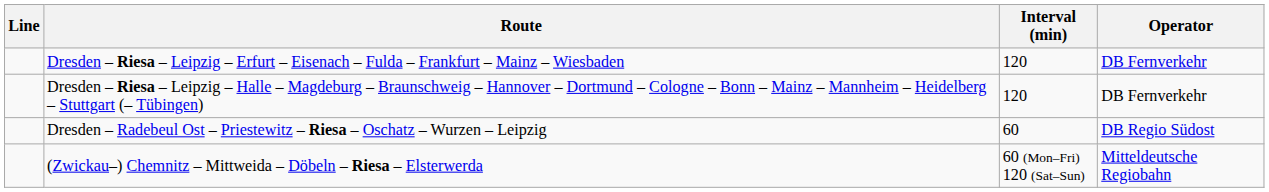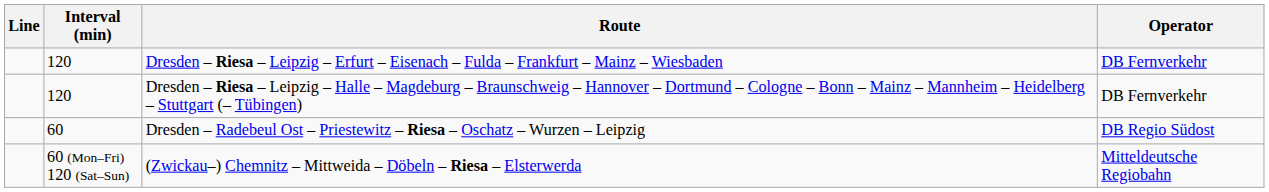columns swapped: (521, 26) <-> (1048, 26)
